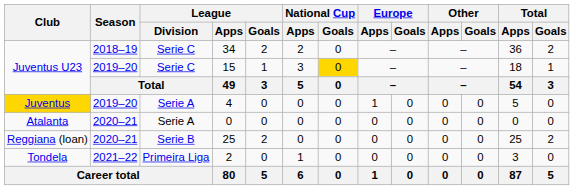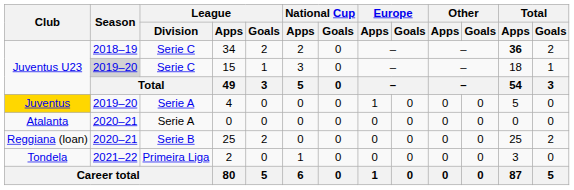(516, 49) normal -> (516, 49) bold
(115, 67) no background -> (115, 67) lightgrey background
(338, 67) gold background -> (338, 67) no background
